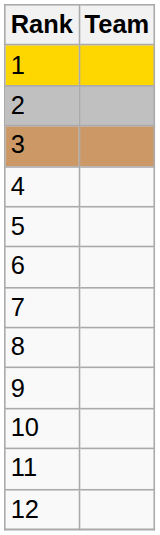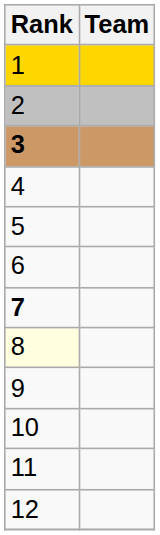(18, 145) normal -> (18, 145) bold
(18, 307) normal -> (18, 307) bold
(18, 347) no background -> (18, 347) lightyellow background
